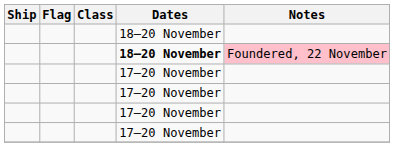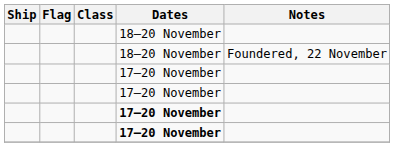(170, 54) bold -> (170, 54) normal
(307, 54) pink background -> (307, 54) no background
(170, 113) normal -> (170, 113) bold
(170, 133) normal -> (170, 133) bold
